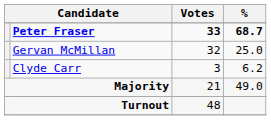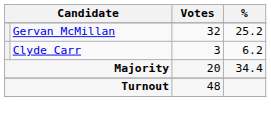- row: (54, 32)
(249, 51) 25.0 -> (249, 32) 25.2
(214, 87) 21 -> (214, 69) 20
(249, 87) 49.0 -> (249, 69) 34.4
